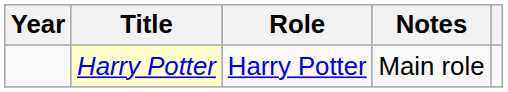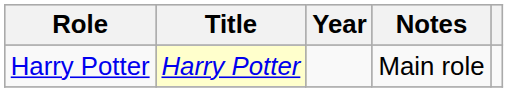columns swapped: (38, 24) <-> (297, 24)
